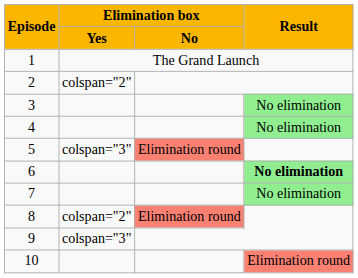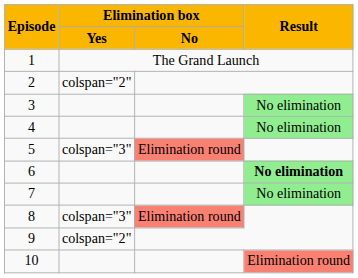(97, 216) colspan="2" -> (97, 216) colspan="3"
(97, 238) colspan="3" -> (97, 238) colspan="2"
